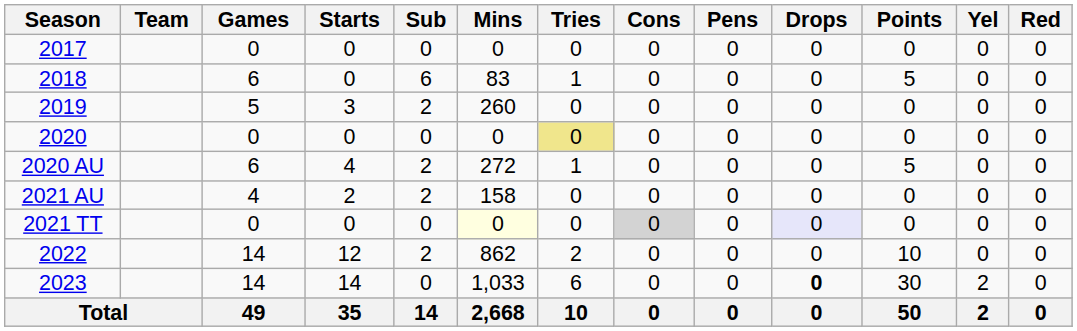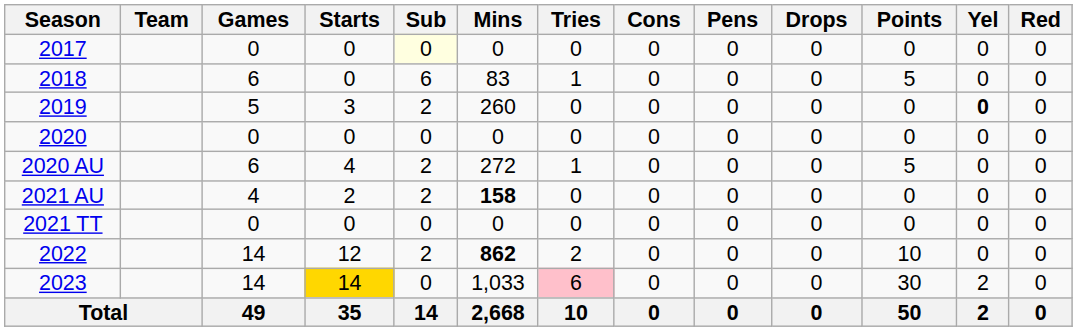(426, 48) no background -> (426, 48) lightyellow background
(983, 107) normal -> (983, 107) bold
(576, 136) khaki background -> (576, 136) no background
(498, 195) normal -> (498, 195) bold
(498, 224) lightyellow background -> (498, 224) no background
(654, 224) lightgrey background -> (654, 224) no background
(817, 224) lavender background -> (817, 224) no background
(498, 253) normal -> (498, 253) bold
(350, 282) no background -> (350, 282) gold background
(576, 282) no background -> (576, 282) pink background
(817, 282) bold -> (817, 282) normal
